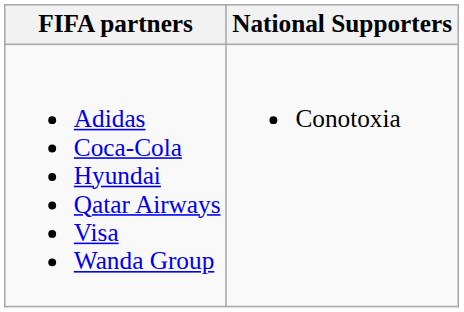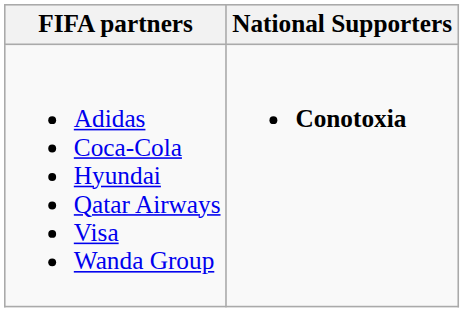(342, 119) normal -> (342, 119) bold
